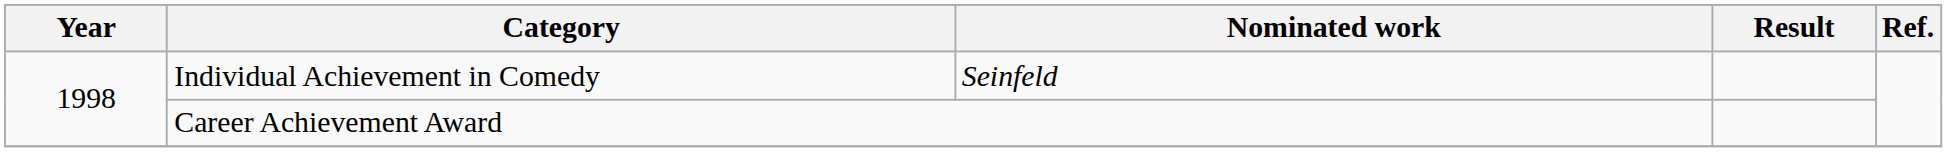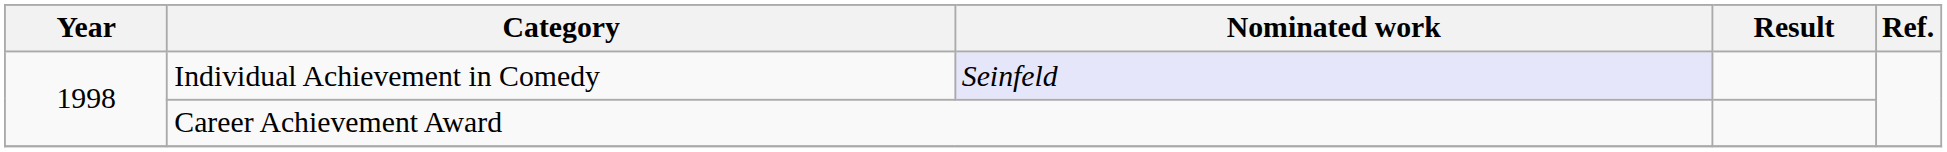(1010, 75) no background -> (1010, 75) lavender background
